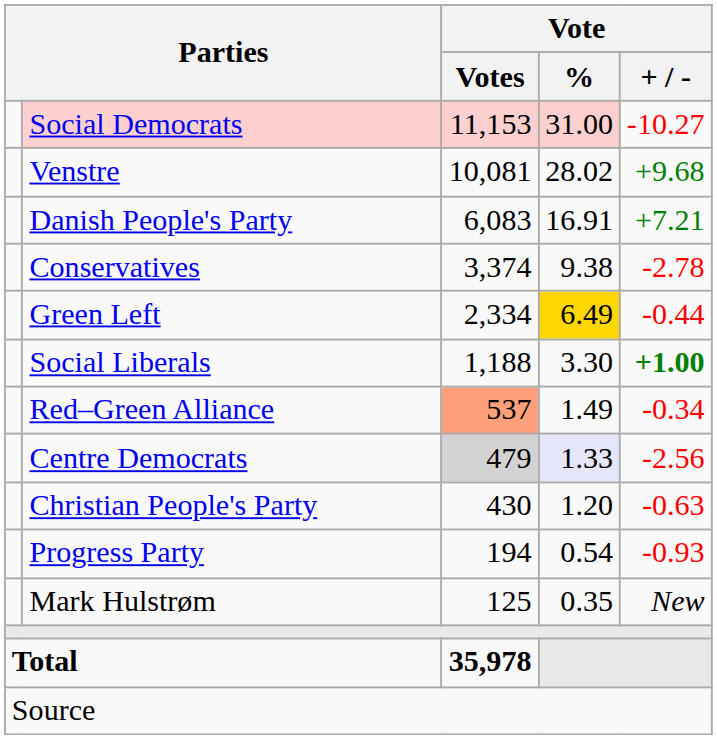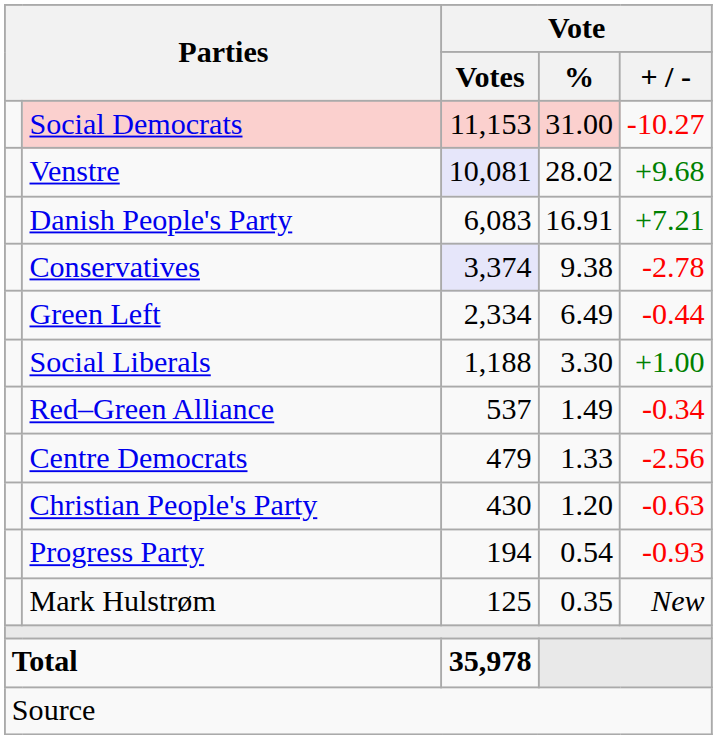(490, 171) no background -> (490, 171) lavender background
(498, 266) no background -> (498, 266) lavender background
(587, 314) gold background -> (587, 314) no background
(670, 362) bold -> (670, 362) normal
(509, 409) lightsalmon background -> (509, 409) no background
(509, 457) lightgrey background -> (509, 457) no background
(587, 457) lavender background -> (587, 457) no background
